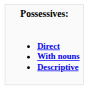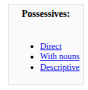(44, 57) bold -> (46, 57) normal
